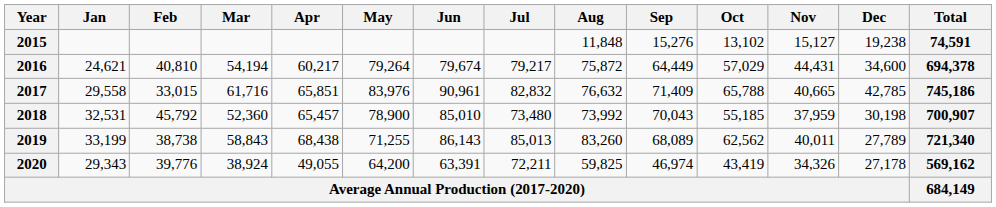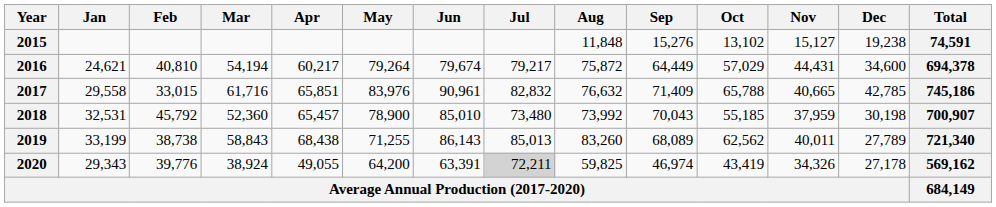(531, 165) no background -> (531, 165) lightgrey background
